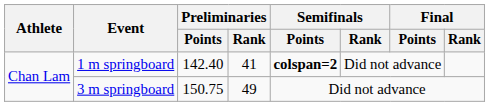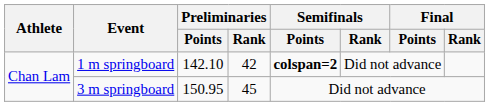(203, 64) 142.40 -> (203, 64) 142.10
(249, 64) 41 -> (249, 64) 42
(203, 89) 150.75 -> (203, 89) 150.95
(249, 89) 49 -> (249, 89) 45
